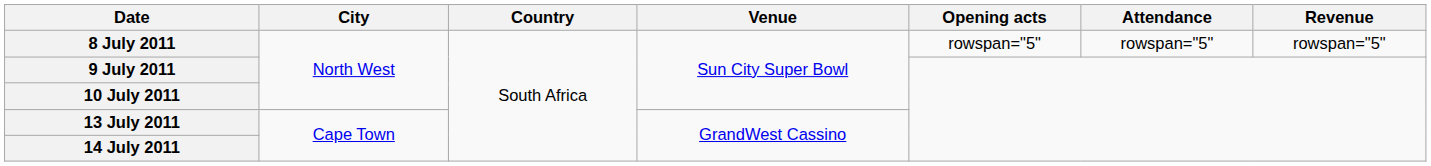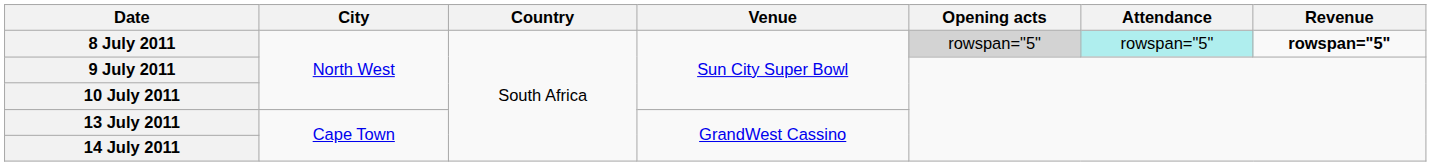(995, 43) no background -> (995, 43) lightgrey background
(1167, 43) no background -> (1167, 43) paleturquoise background
(1339, 43) normal -> (1339, 43) bold
